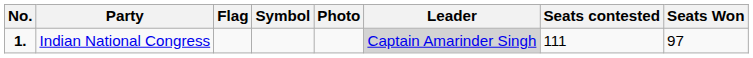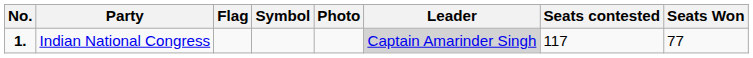(555, 40) 111 -> (556, 40) 117
(675, 40) 97 -> (675, 40) 77
